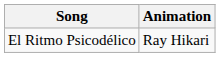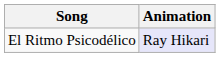(176, 40) no background -> (176, 40) lavender background
